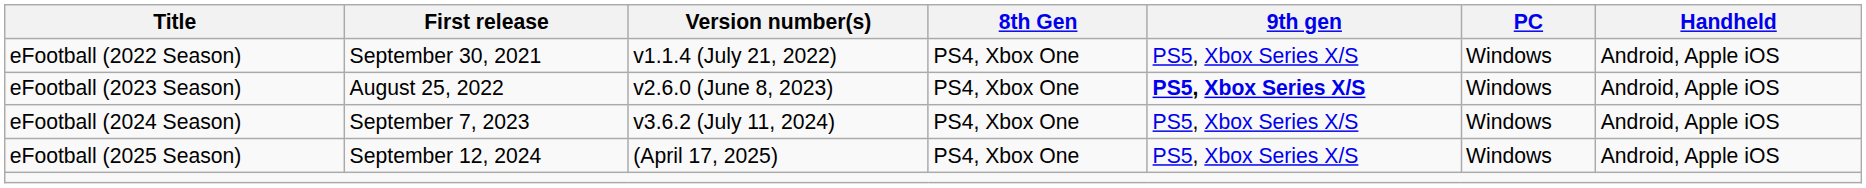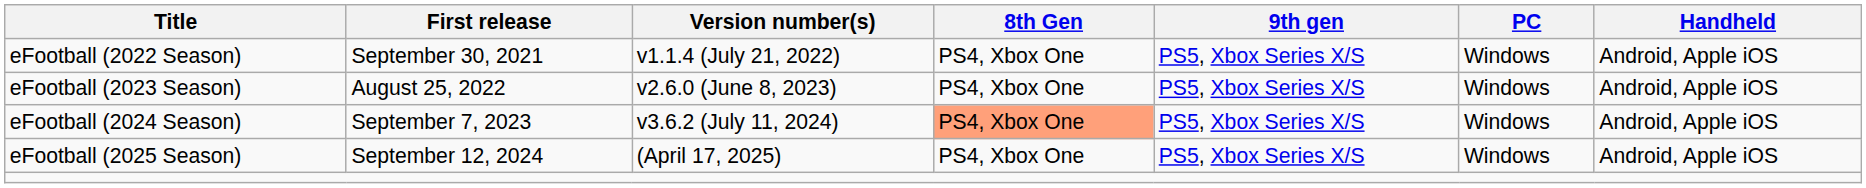(1259, 89) bold -> (1262, 89) normal
(1006, 122) no background -> (1011, 122) lightsalmon background
